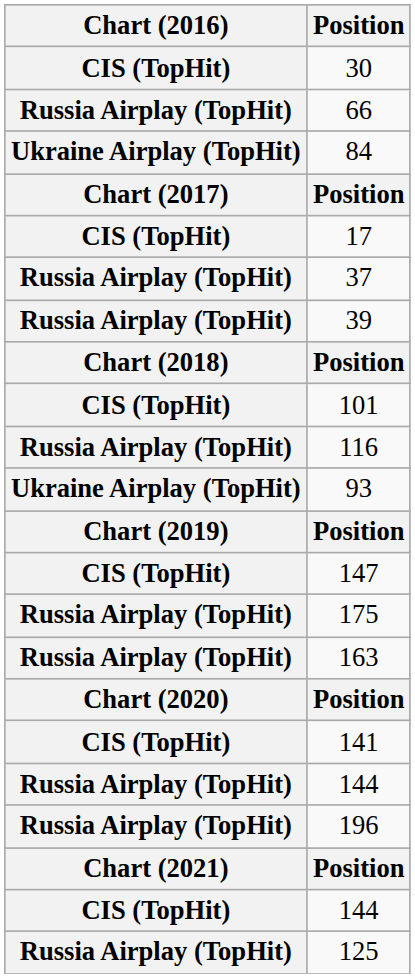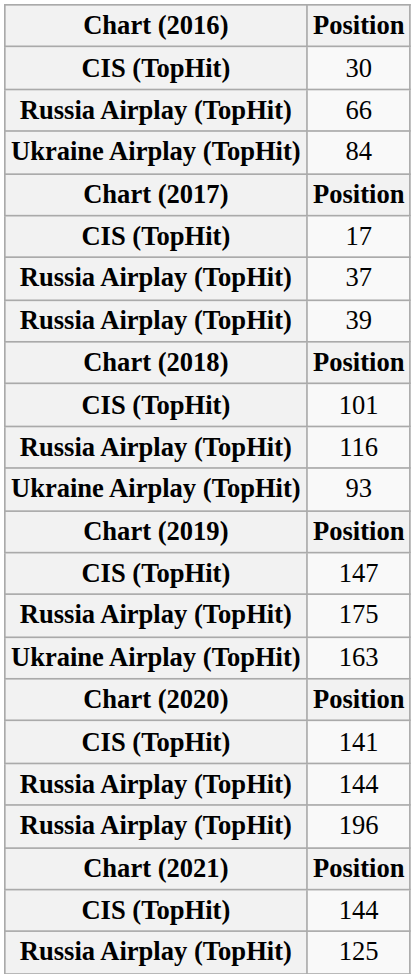(156, 657) Russia Airplay (TopHit) -> (156, 657) Ukraine Airplay (TopHit)
